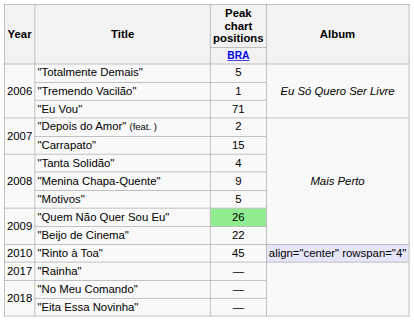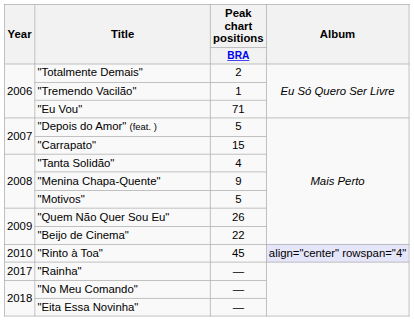(238, 73) 5 -> (238, 73) 2
(238, 127) 2 -> (238, 127) 5
(238, 217) lightgreen background -> (238, 217) no background
